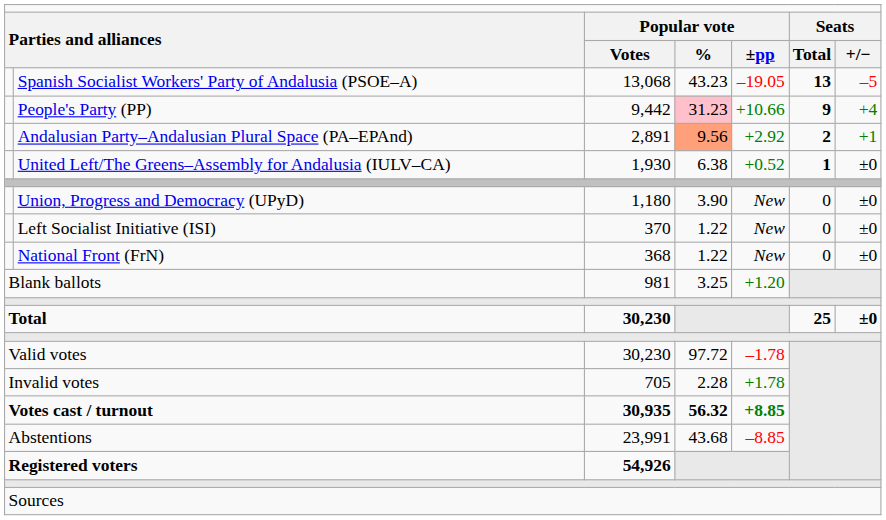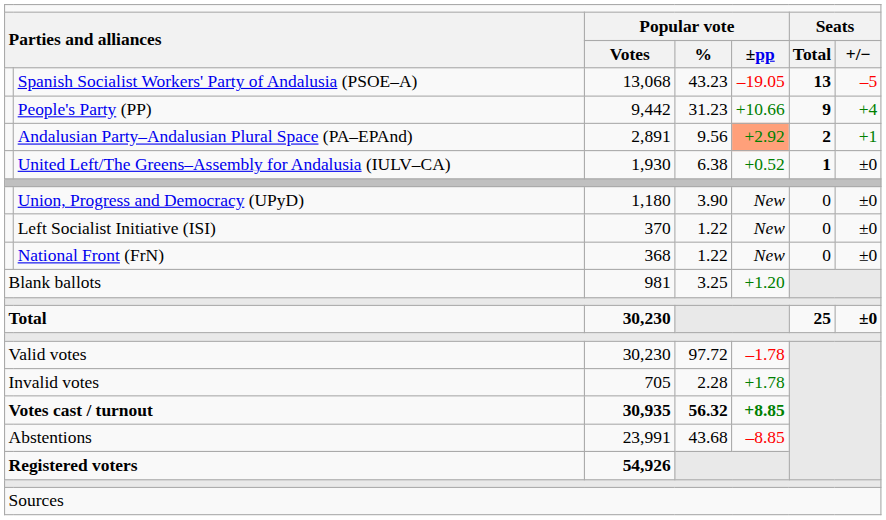(708, 109) pink background -> (708, 109) no background
(712, 137) lightsalmon background -> (712, 137) no background
(765, 137) no background -> (765, 137) lightsalmon background
